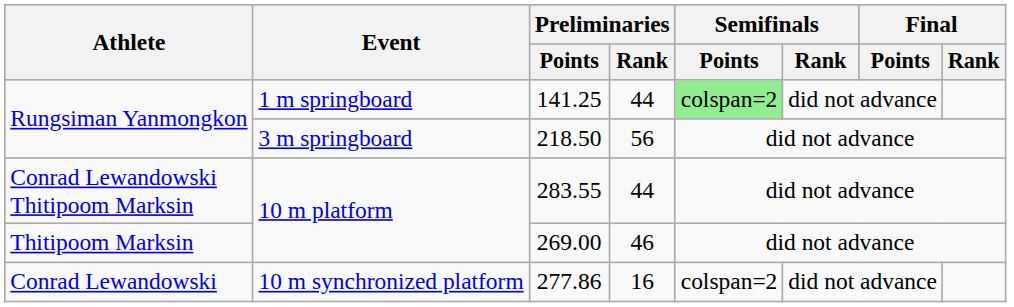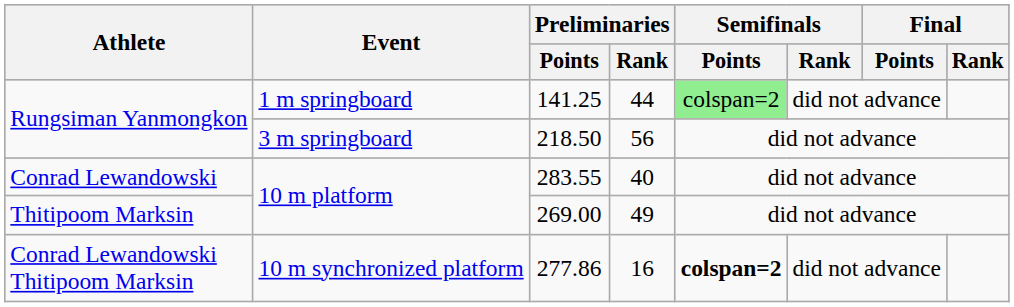(114, 190) Conrad Lewandowski Thitipoom Marksin -> (114, 177) Conrad Lewandowski
(642, 190) 44 -> (642, 177) 40
(642, 243) 46 -> (642, 215) 49
(114, 282) Conrad Lewandowski -> (114, 268) Conrad Lewandowski Thitipoom Marksin
(729, 282) normal -> (731, 268) bold
